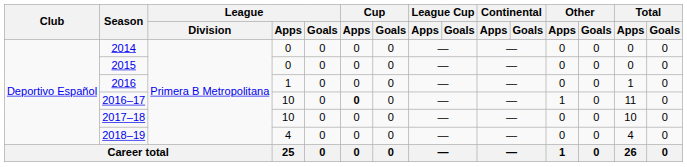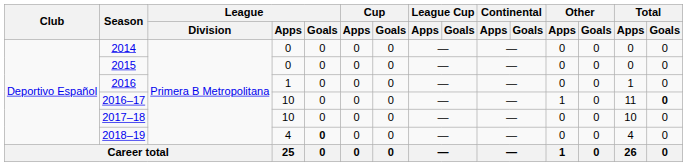(357, 100) bold -> (357, 100) normal
(665, 100) normal -> (665, 100) bold
(322, 135) normal -> (322, 135) bold
